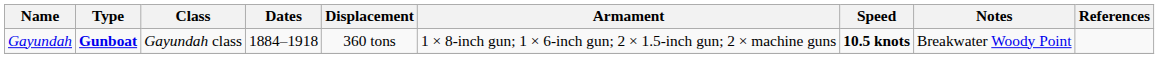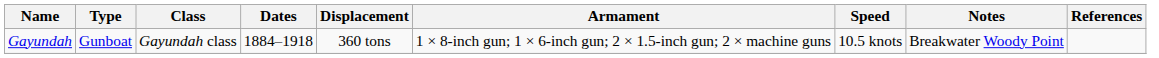(108, 41) bold -> (106, 41) normal
(877, 41) bold -> (870, 41) normal
